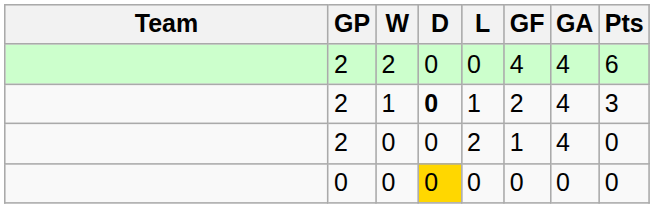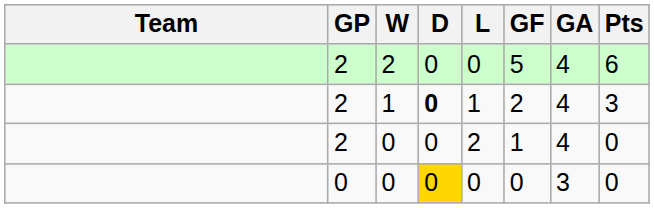(517, 63) 4 -> (517, 63) 5
(563, 182) 0 -> (563, 182) 3
